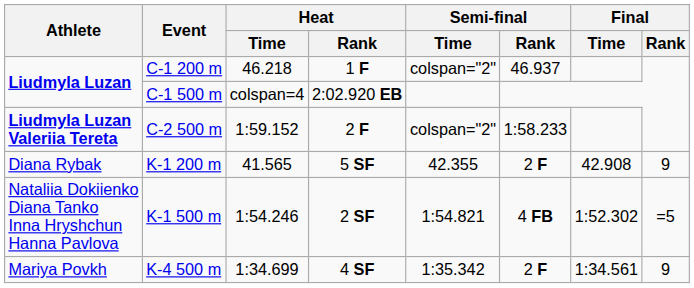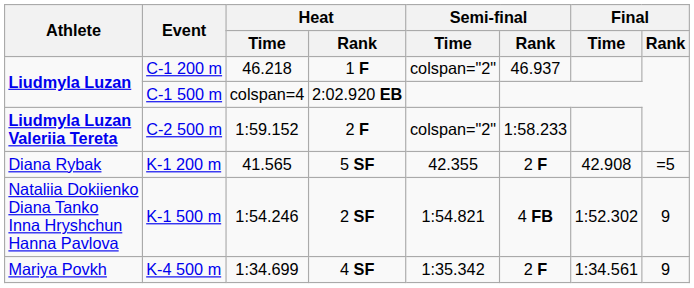(666, 164) 9 -> (666, 164) =5
(666, 217) =5 -> (666, 217) 9
